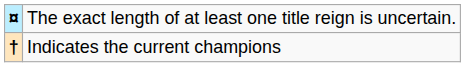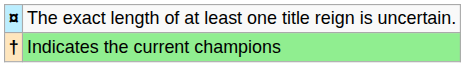(154, 47) no background -> (154, 47) lightgreen background
